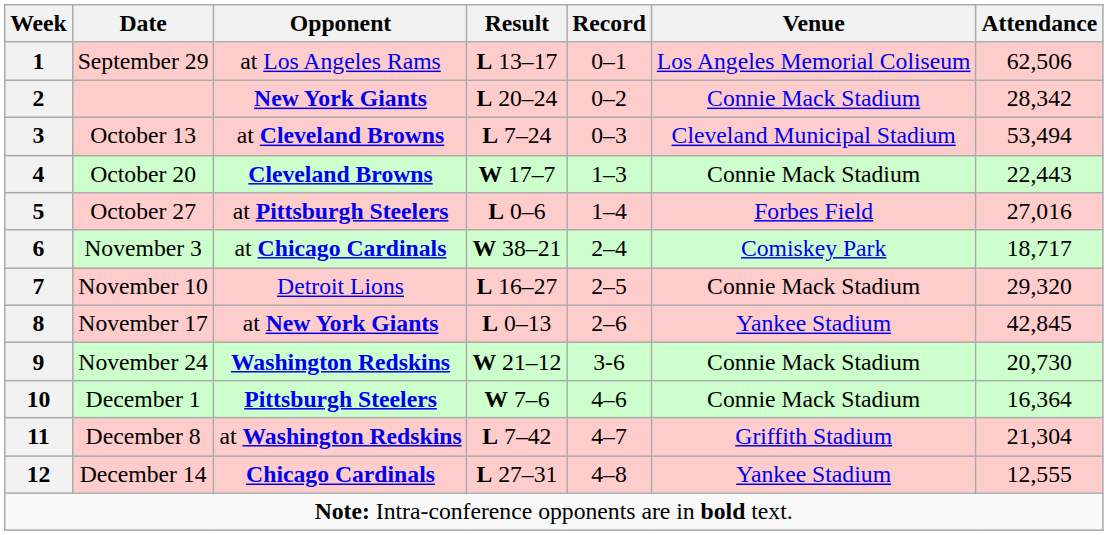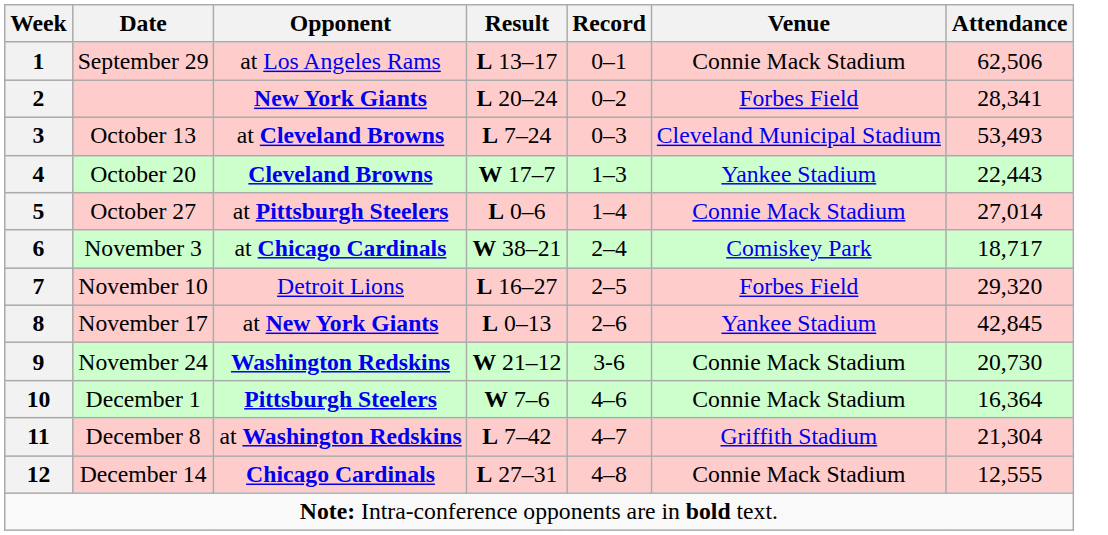(814, 60) Los Angeles Memorial Coliseum -> (799, 60) Connie Mack Stadium
(814, 98) Connie Mack Stadium -> (799, 98) Forbes Field
(1039, 98) 28,342 -> (1010, 98) 28,341
(1039, 135) 53,494 -> (1010, 135) 53,493
(814, 173) Connie Mack Stadium -> (799, 173) Yankee Stadium
(814, 211) Forbes Field -> (799, 211) Connie Mack Stadium
(1039, 211) 27,016 -> (1010, 211) 27,014
(814, 286) Connie Mack Stadium -> (799, 286) Forbes Field
(814, 473) Yankee Stadium -> (799, 473) Connie Mack Stadium
